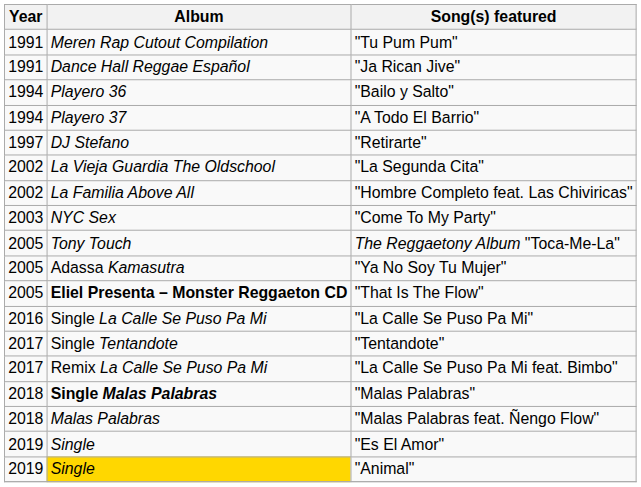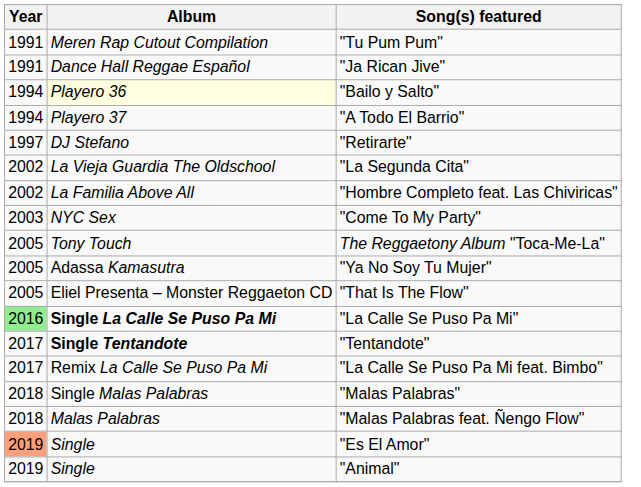(89, 92) no background -> (89, 92) lightyellow background
(199, 293) bold -> (192, 293) normal
(26, 318) no background -> (26, 318) lightgreen background
(159, 318) normal -> (163, 318) bold
(114, 343) normal -> (119, 343) bold
(134, 393) bold -> (129, 393) normal
(26, 444) no background -> (26, 444) lightsalmon background
(73, 469) gold background -> (73, 469) no background
